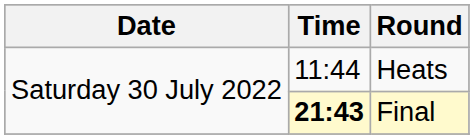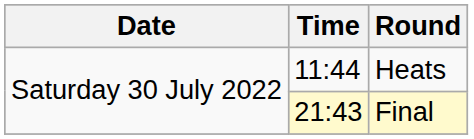(329, 112) bold -> (328, 112) normal
